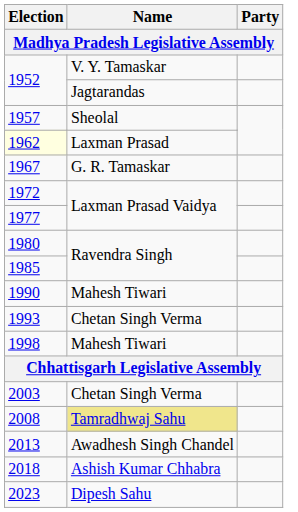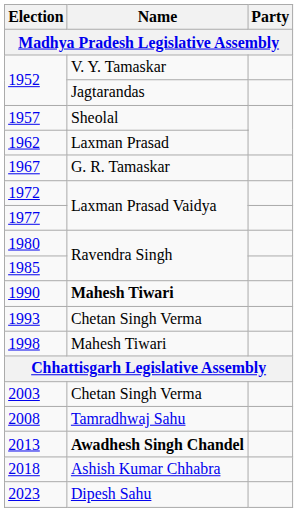(24, 142) lightyellow background -> (24, 142) no background
(119, 293) normal -> (122, 293) bold
(128, 419) khaki background -> (128, 419) no background
(152, 444) normal -> (157, 444) bold
